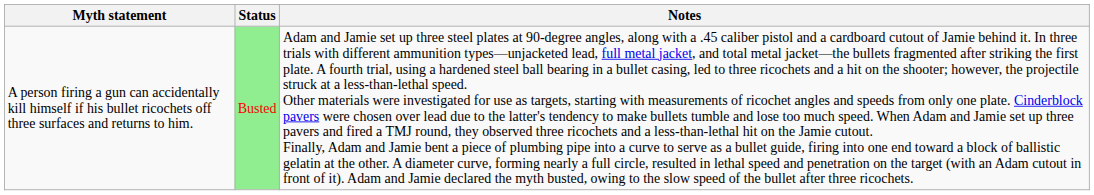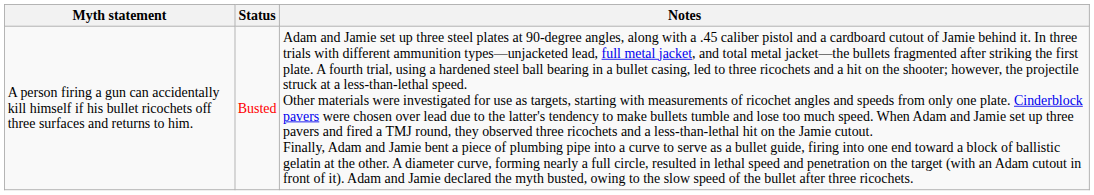(257, 108) lightgreen background -> (257, 108) no background
